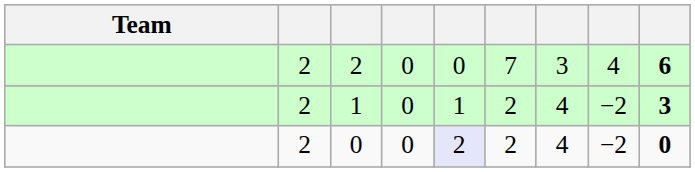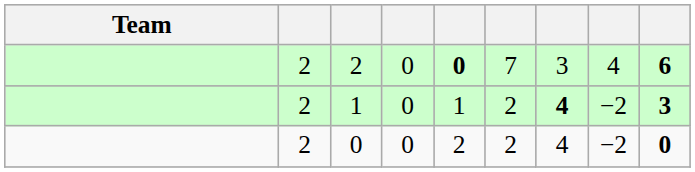(459, 65) normal -> (459, 65) bold
(562, 105) normal -> (562, 105) bold
(459, 145) lavender background -> (459, 145) no background
